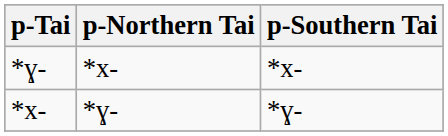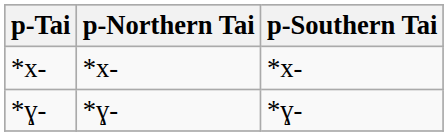(29, 67) *ɣ- -> (29, 67) *x-
(29, 109) *x- -> (29, 109) *ɣ-
